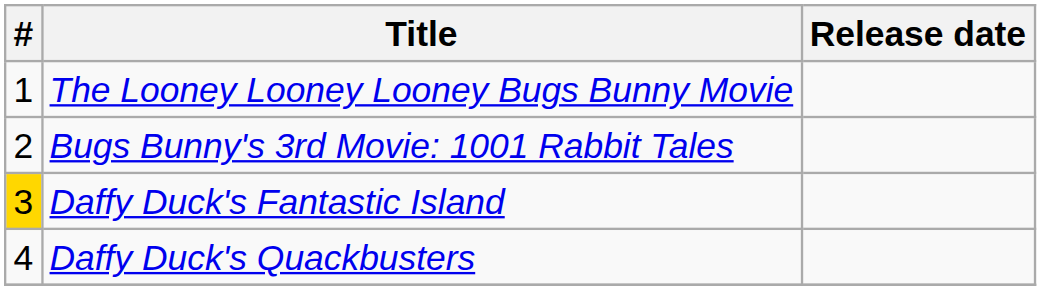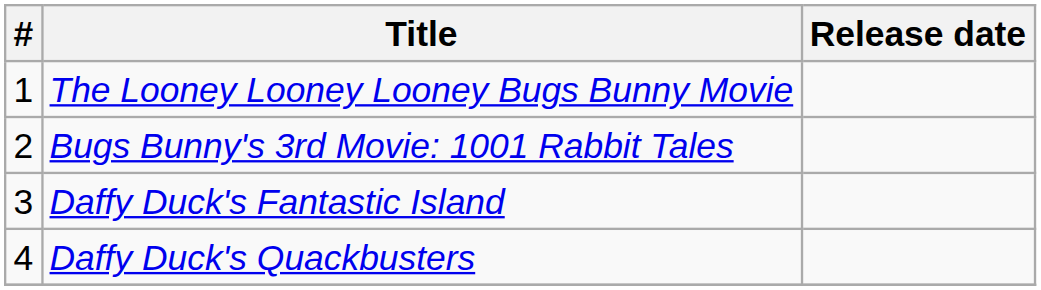(23, 202) gold background -> (23, 202) no background
